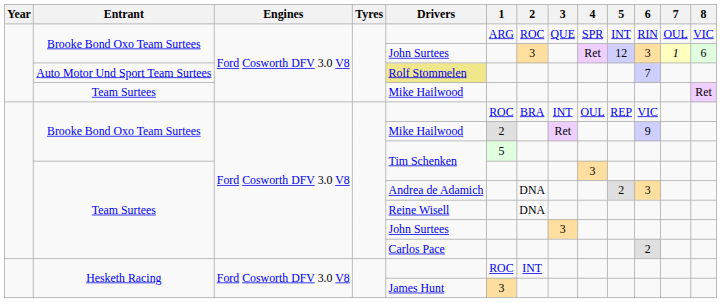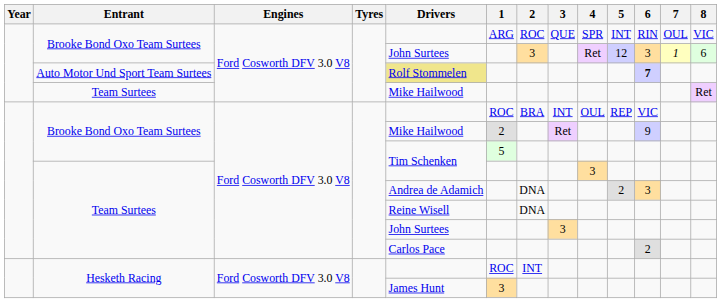(648, 73) normal -> (648, 73) bold
